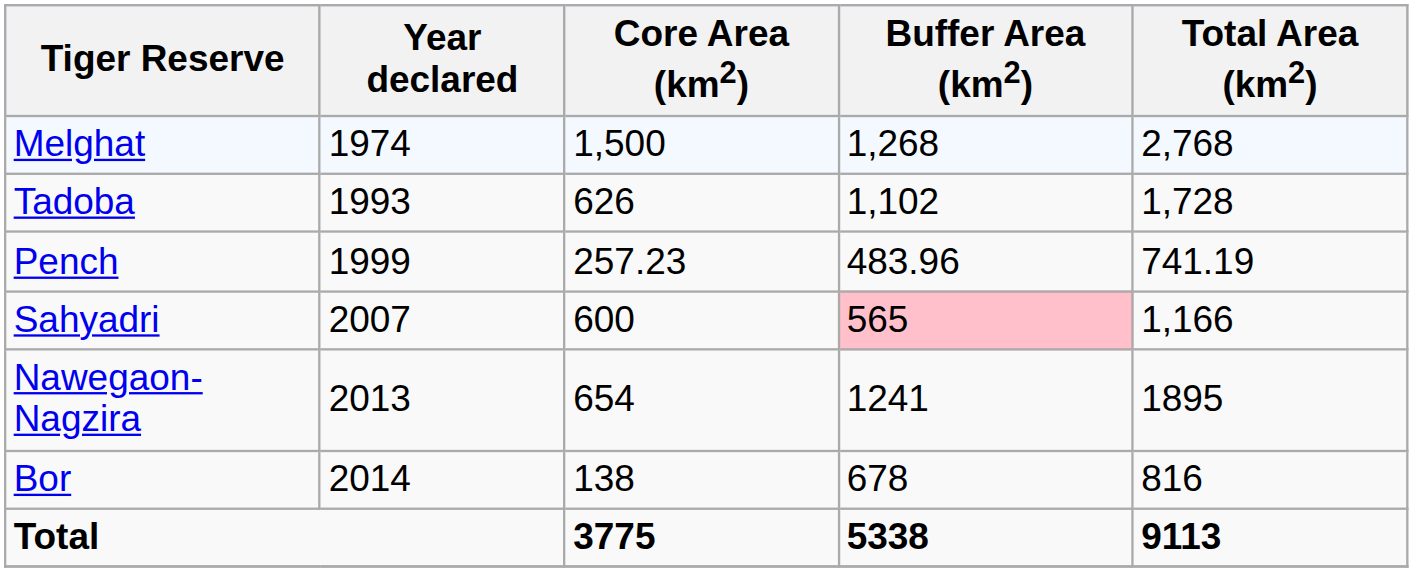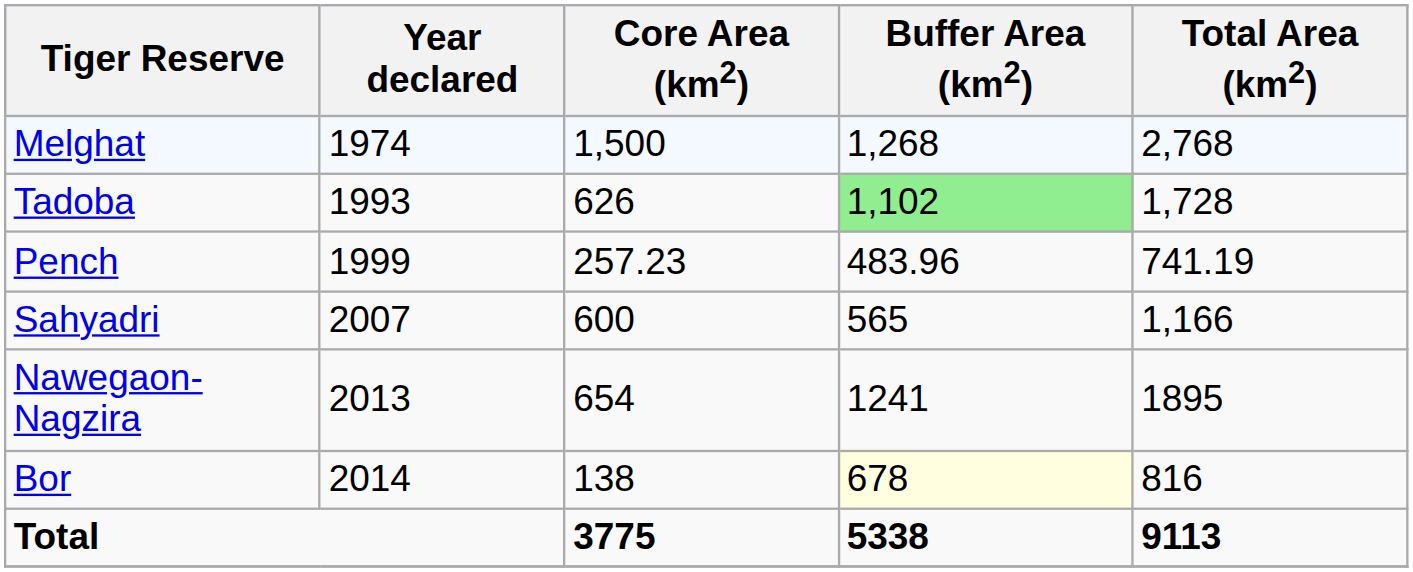(893, 202) no background -> (893, 202) lightgreen background
(878, 319) pink background -> (878, 319) no background
(878, 478) no background -> (878, 478) lightyellow background
